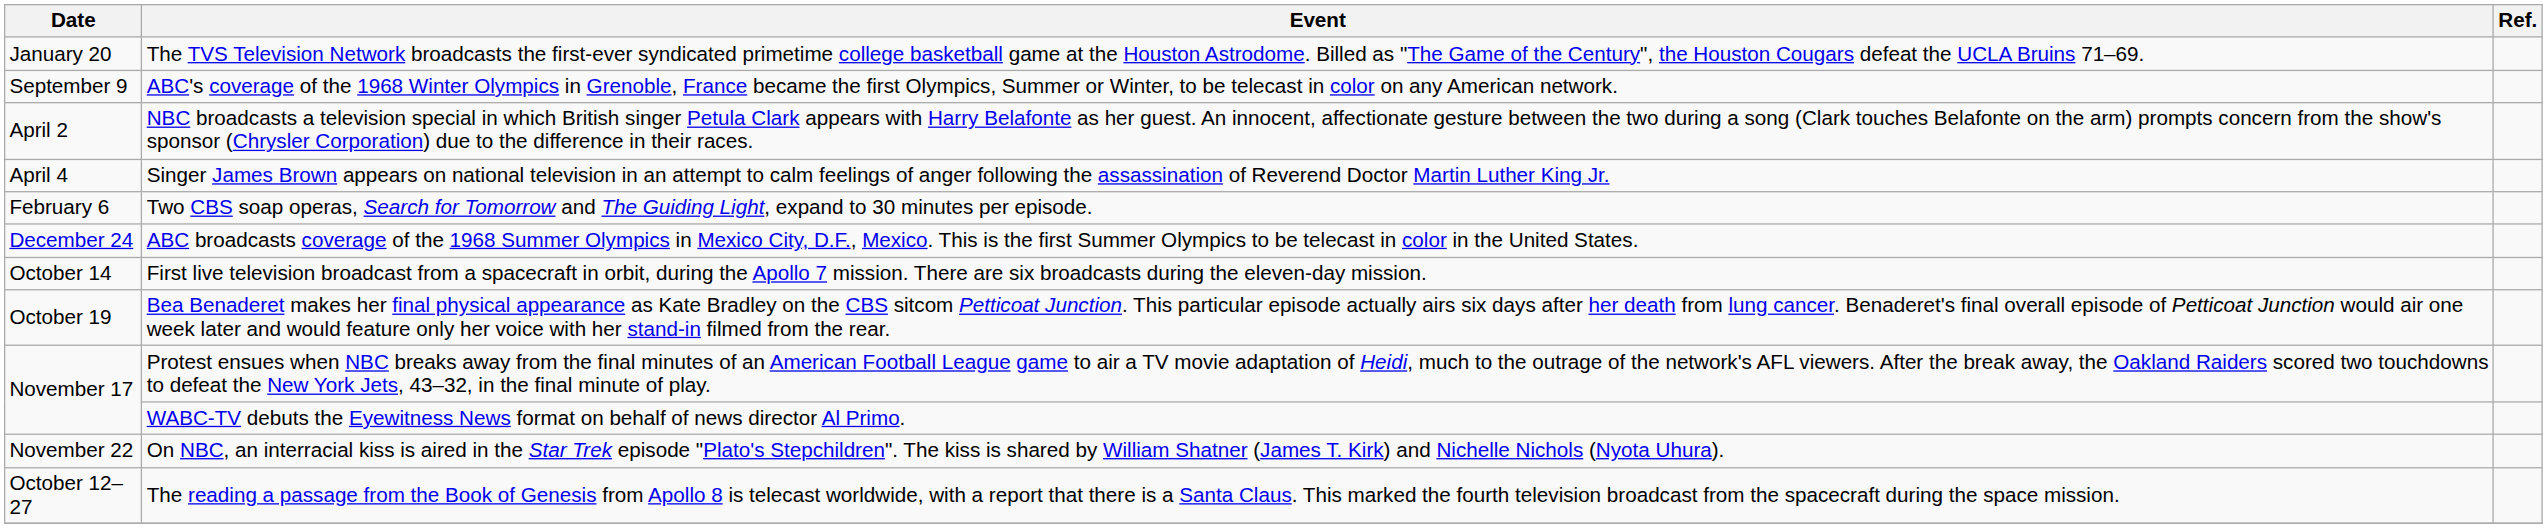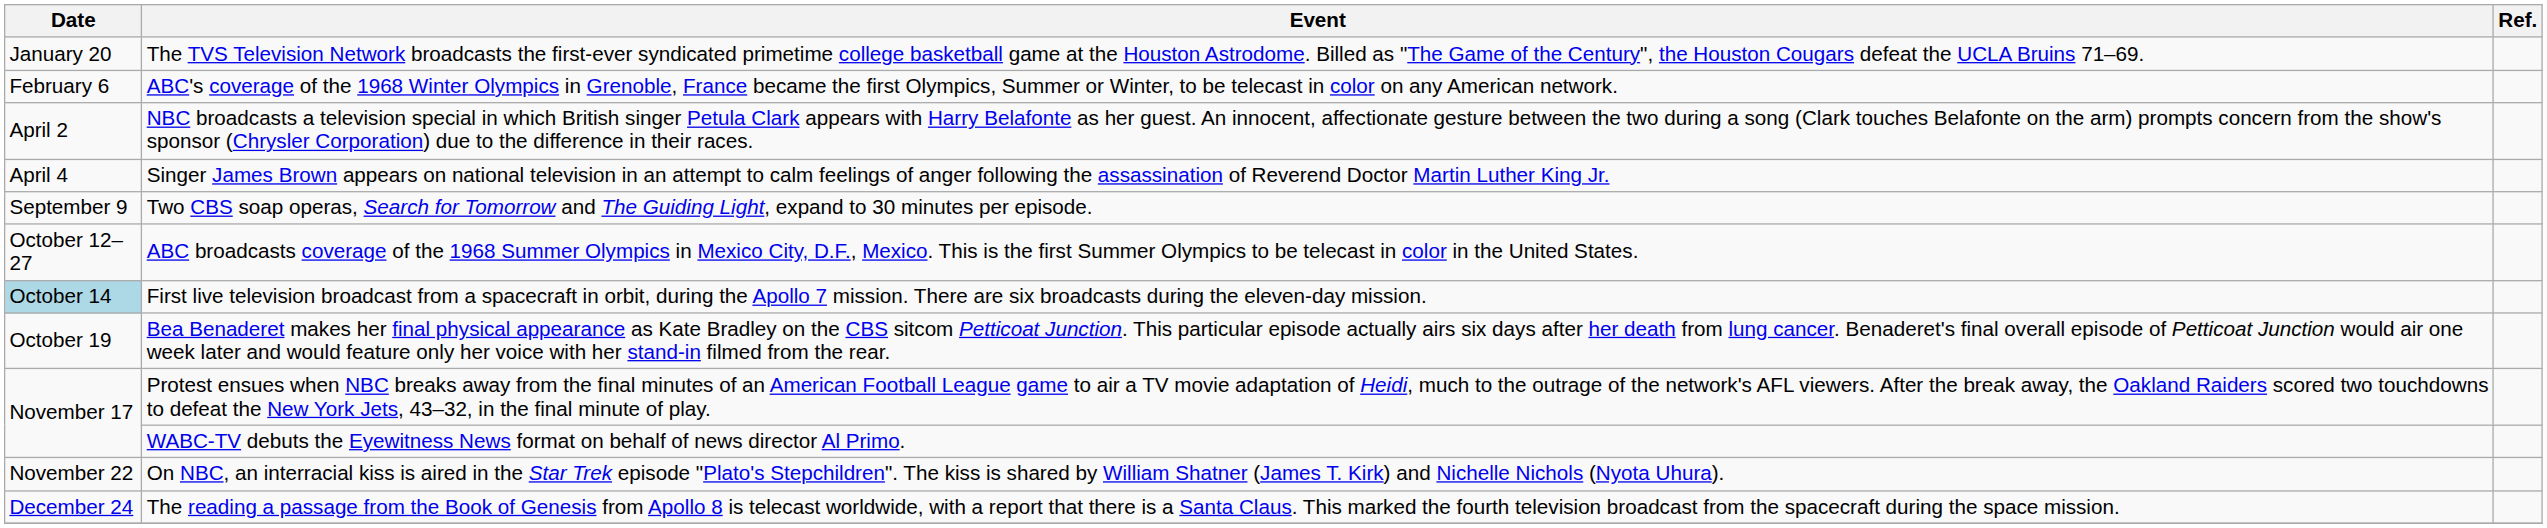(68, 86) September 9 -> (59, 86) February 6
(59, 207) February 6 -> (68, 207) September 9
(71, 240) December 24 -> (66, 252) October 12–27
(60, 273) no background -> (60, 296) lightblue background
(66, 494) October 12–27 -> (71, 506) December 24
